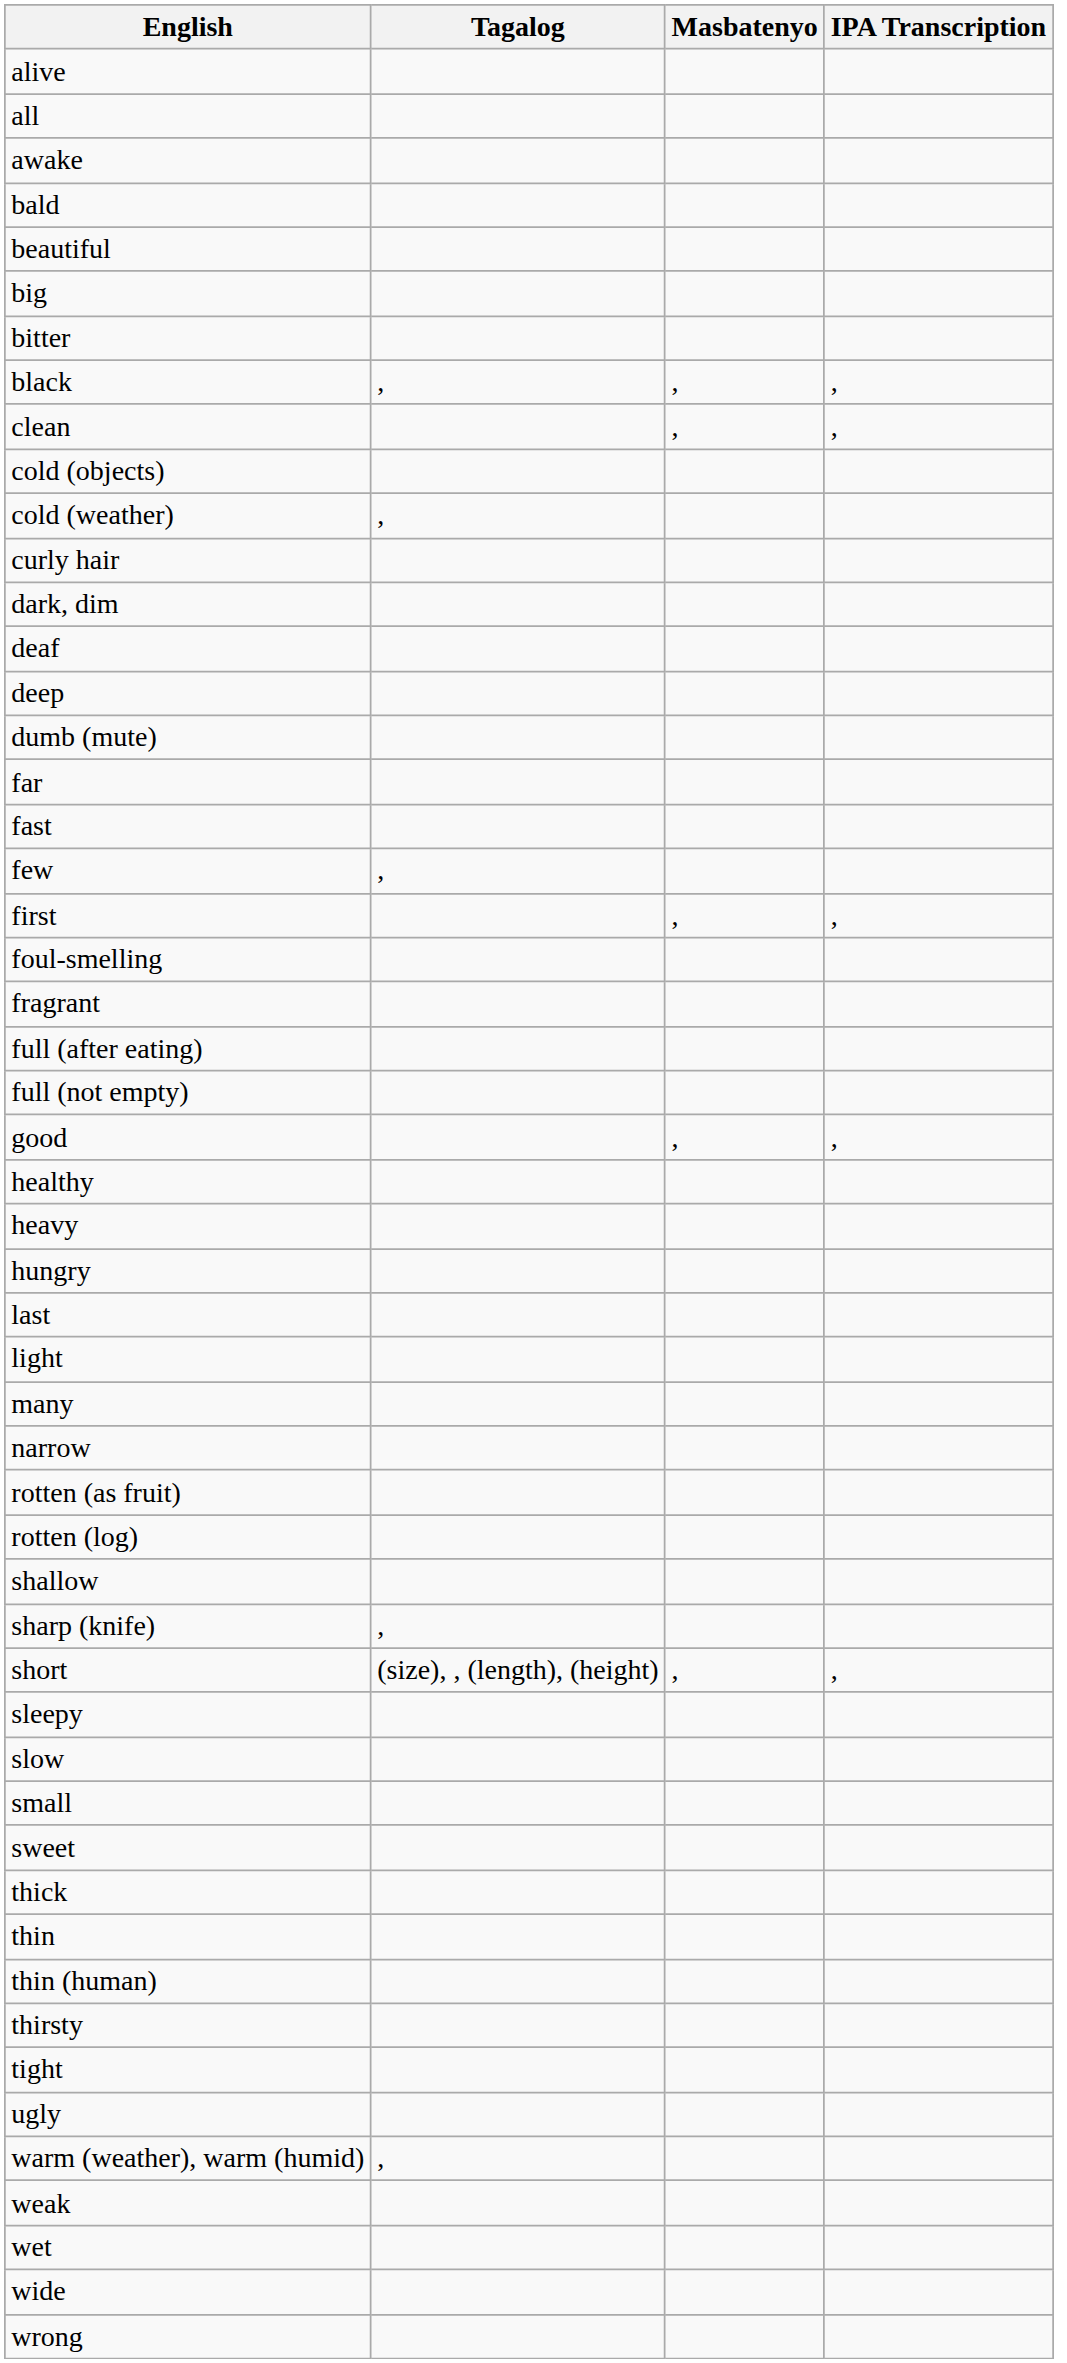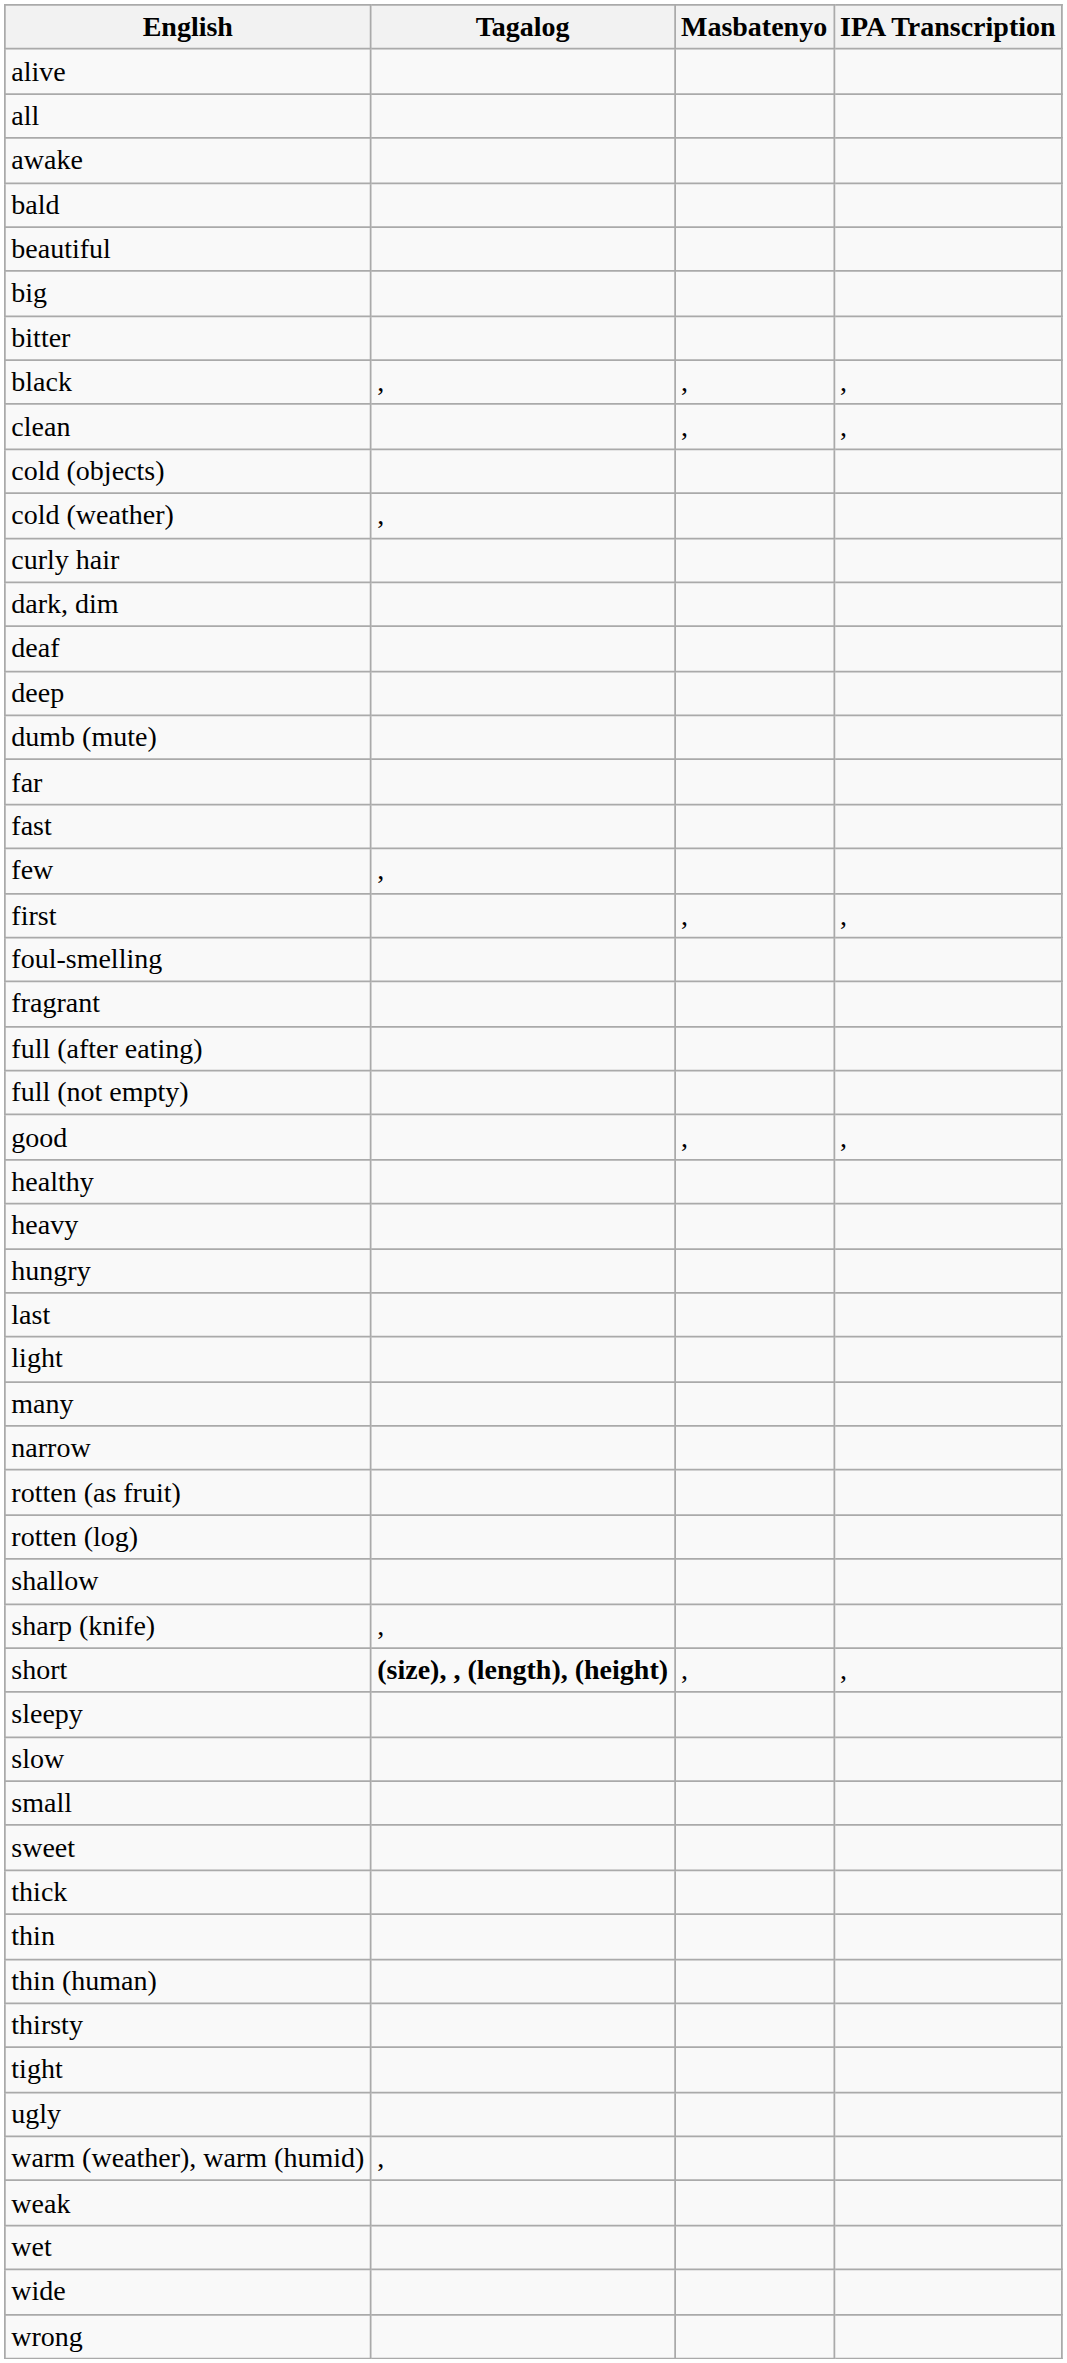(518, 1669) normal -> (523, 1669) bold
